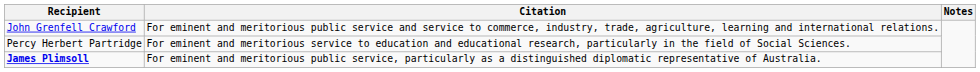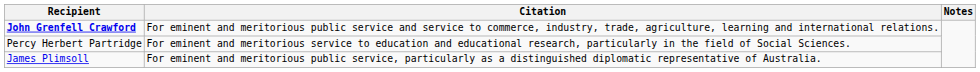(71, 28) normal -> (71, 28) bold
(48, 60) bold -> (48, 60) normal
